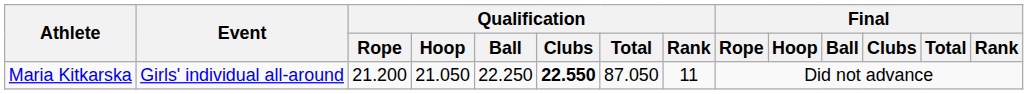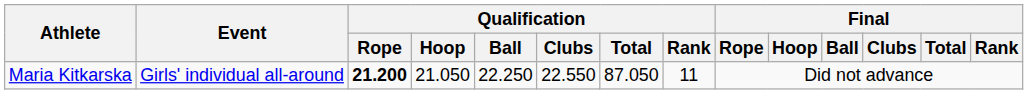(380, 76) normal -> (380, 76) bold
(568, 76) bold -> (568, 76) normal
